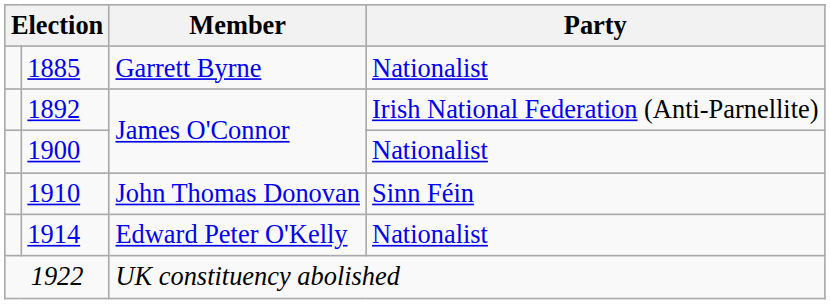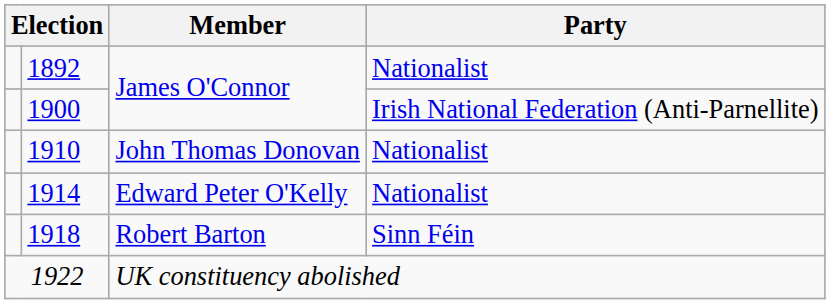- row: (54, 67)
(595, 109) Irish National Federation (Anti-Parnellite) -> (430, 67) Nationalist
(430, 151) Nationalist -> (595, 109) Irish National Federation (Anti-Parnellite)
(423, 192) Sinn Féin -> (430, 151) Nationalist
+ row: (54, 234)
